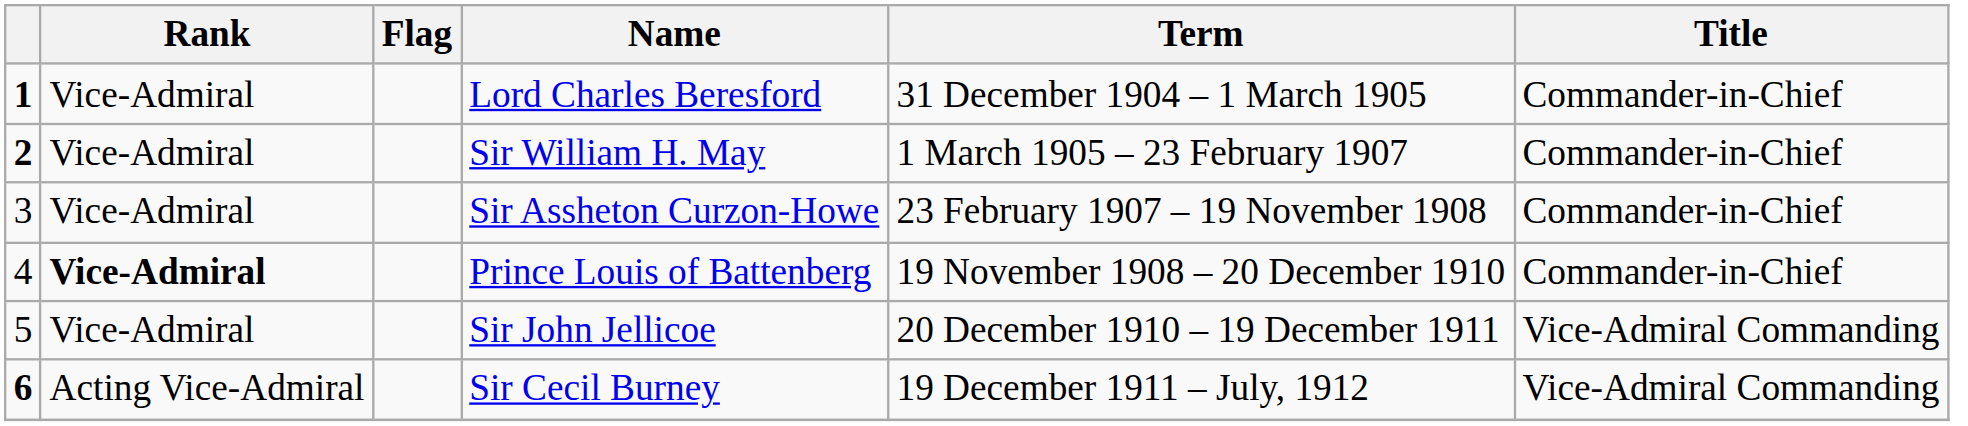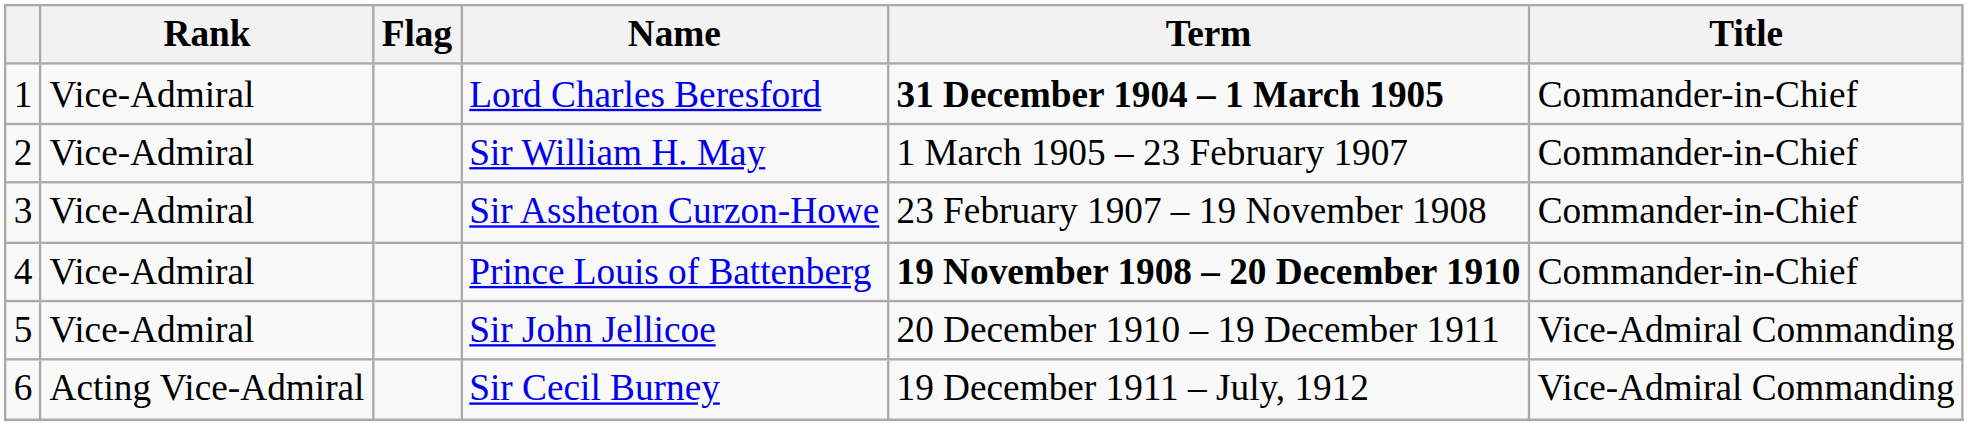(23, 93) bold -> (23, 93) normal
(1162, 93) normal -> (1170, 93) bold
(23, 152) bold -> (23, 152) normal
(158, 270) bold -> (152, 270) normal
(1201, 270) normal -> (1208, 270) bold
(23, 388) bold -> (23, 388) normal
